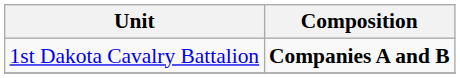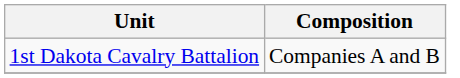(359, 55) bold -> (354, 55) normal
